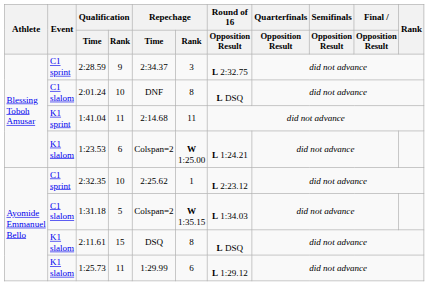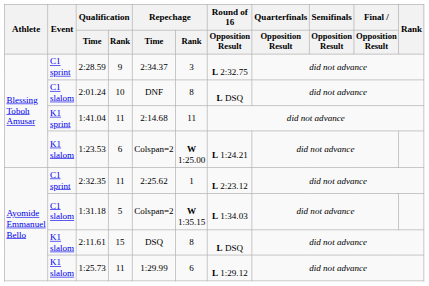(120, 181) 10 -> (120, 181) 11
